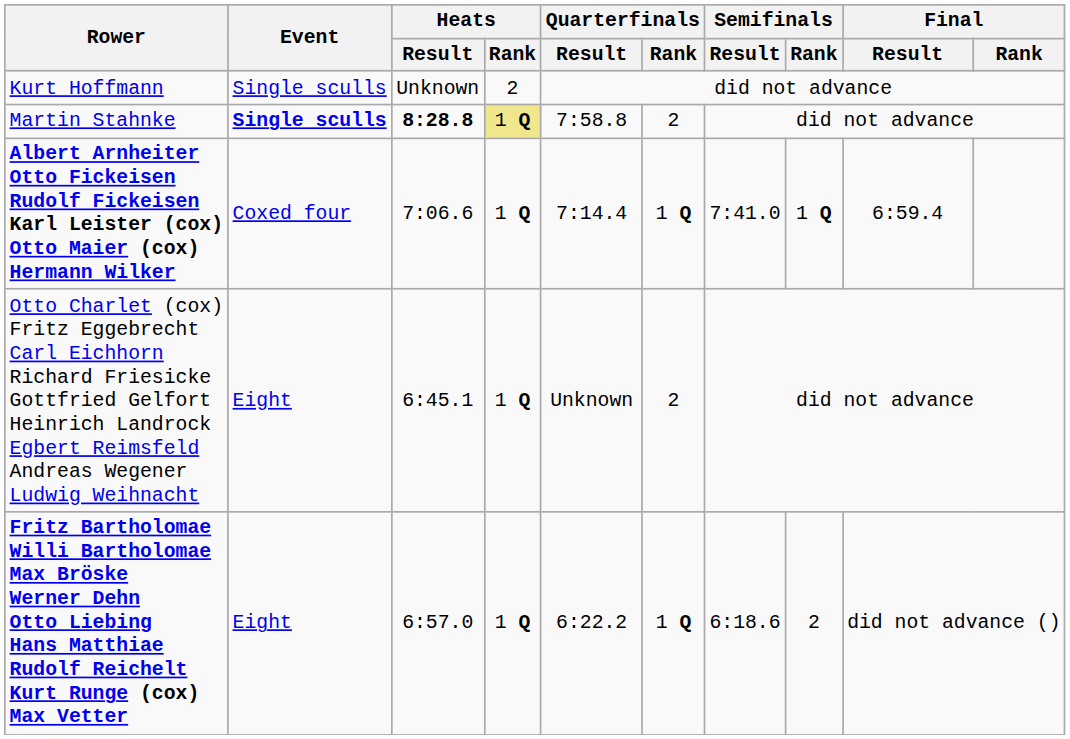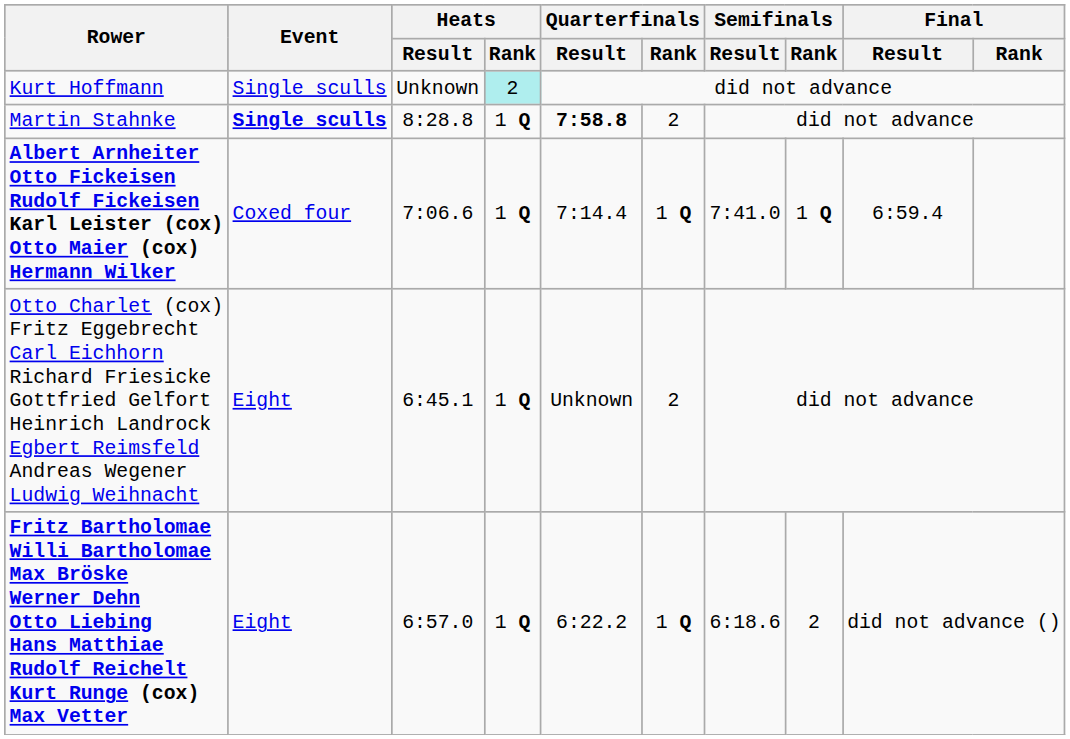(512, 88) no background -> (512, 88) paleturquoise background
(438, 121) bold -> (438, 121) normal
(512, 121) khaki background -> (512, 121) no background
(592, 121) normal -> (592, 121) bold
